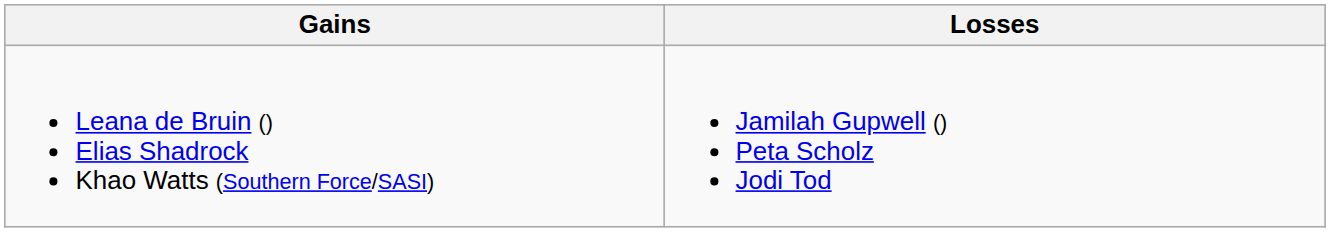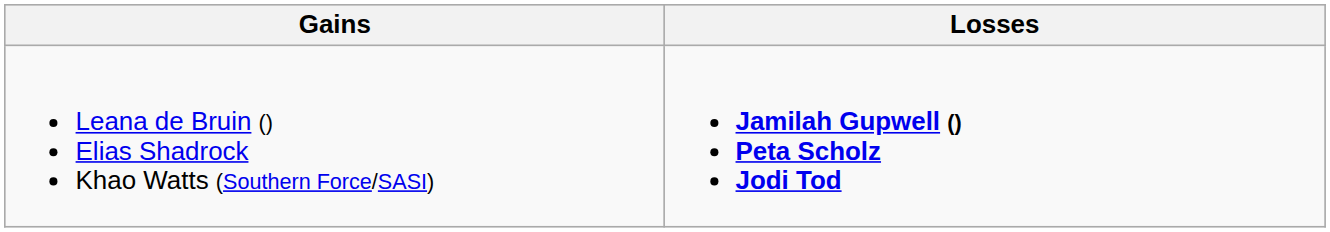(995, 151) normal -> (995, 151) bold
